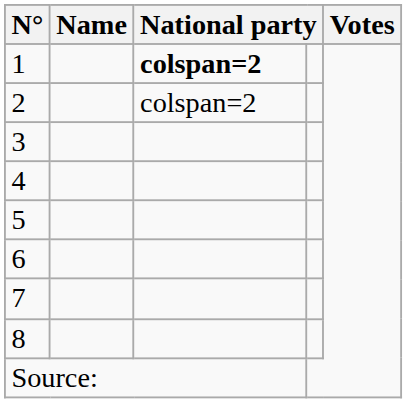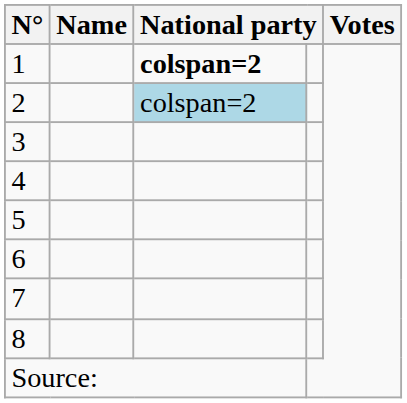(198, 102) no background -> (198, 102) lightblue background
